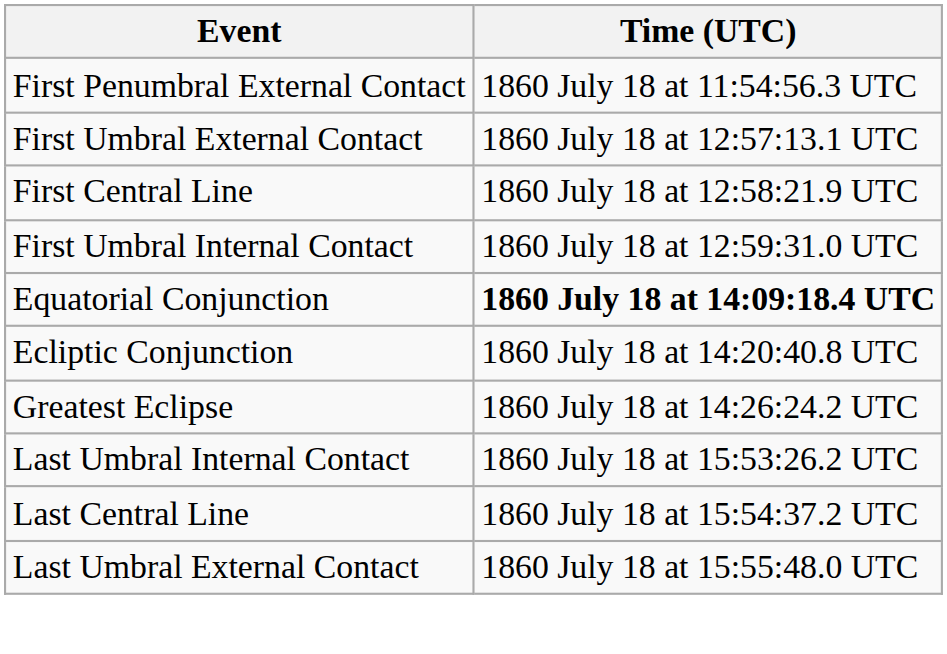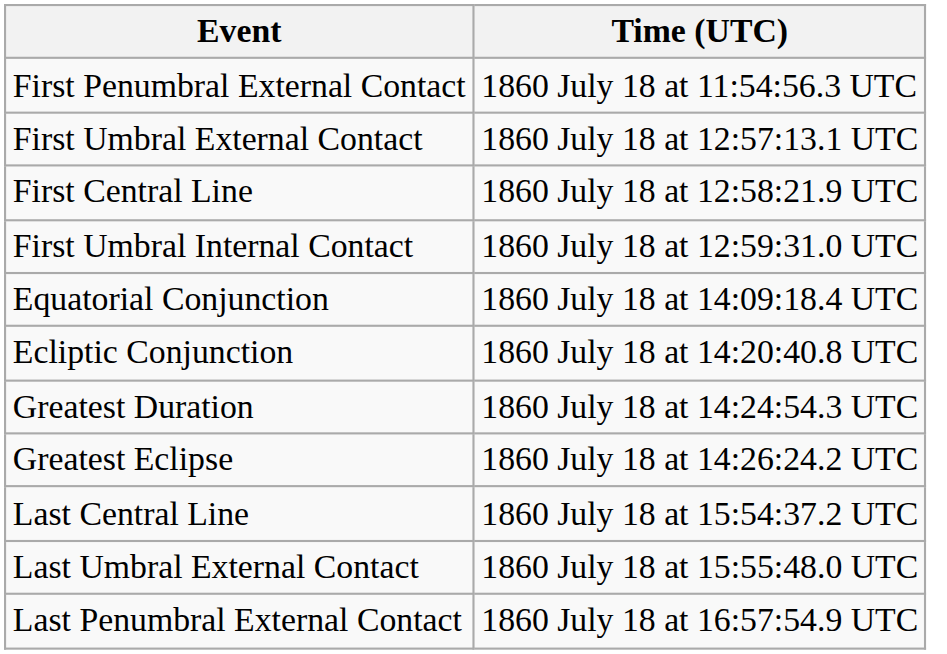(708, 298) bold -> (700, 298) normal
+ row: (133, 406)
- row: (211, 459)
+ row: (237, 620)
